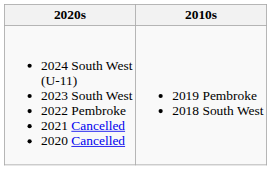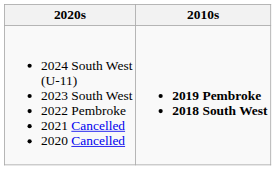(201, 103) normal -> (203, 103) bold
